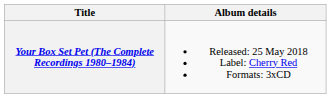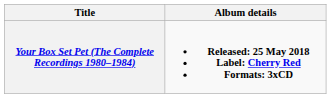(246, 63) normal -> (246, 63) bold
